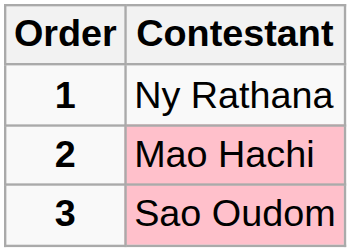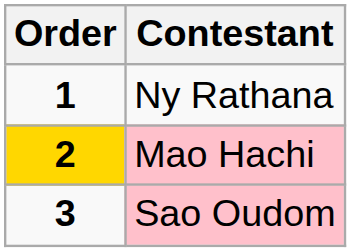(65, 154) no background -> (65, 154) gold background
